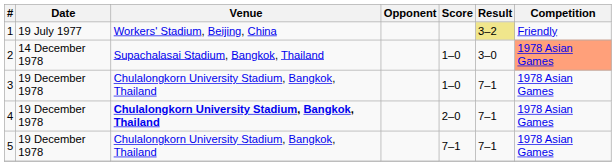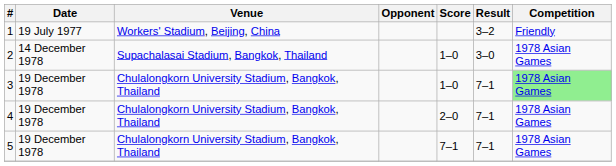(487, 31) khaki background -> (485, 31) no background
(545, 55) lightsalmon background -> (543, 55) no background
(545, 85) no background -> (543, 85) lightgreen background
(234, 115) bold -> (228, 115) normal
